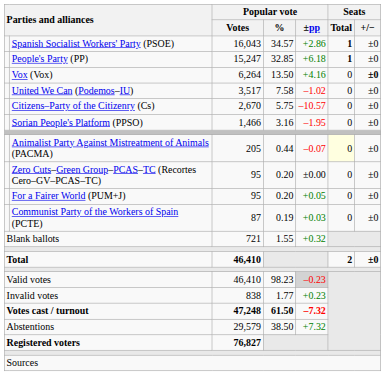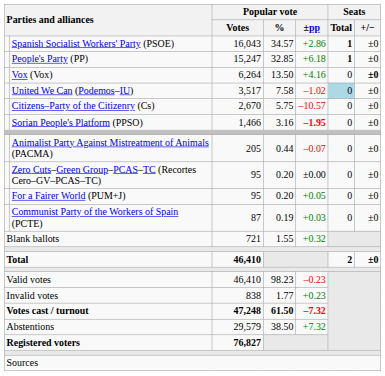(350, 91) no background -> (350, 91) lightblue background
(315, 122) normal -> (315, 122) bold
(350, 148) lightyellow background -> (350, 148) no background
(315, 279) lightgrey background -> (315, 279) no background
